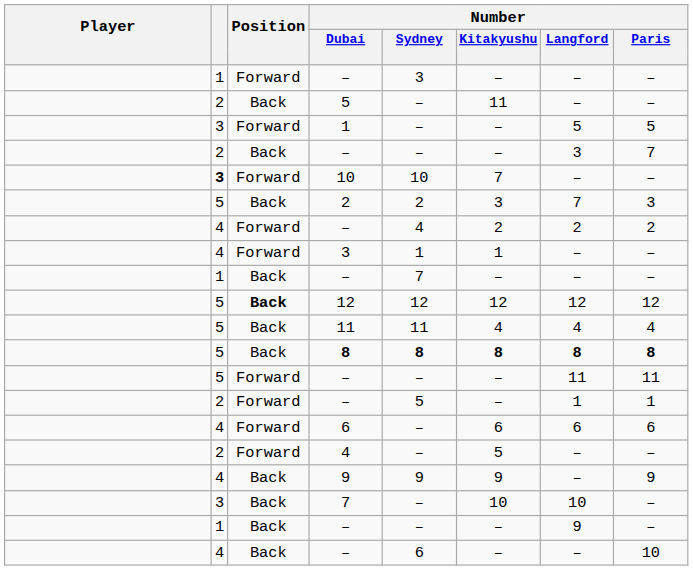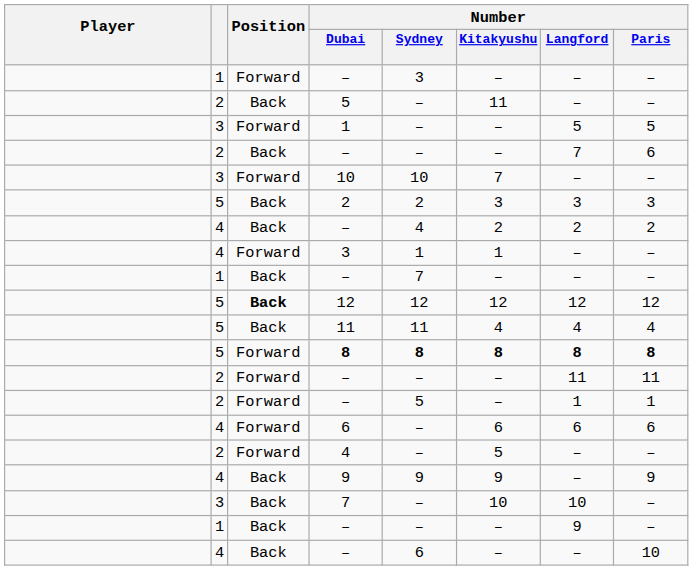(577, 153) 3 -> (577, 153) 7
(651, 153) 7 -> (651, 153) 6
(220, 178) bold -> (220, 178) normal
(577, 203) 7 -> (577, 203) 3
(268, 228) Forward -> (268, 228) Back
(268, 353) Back -> (268, 353) Forward
(220, 378) 5 -> (220, 378) 2
